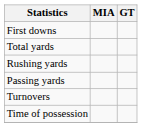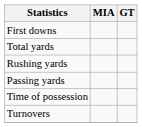rows swapped: (28, 97) <-> (47, 113)
